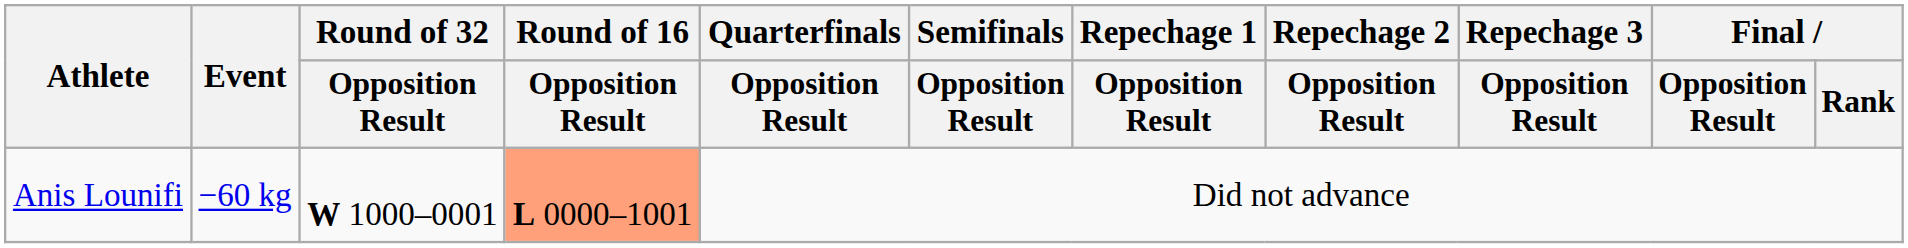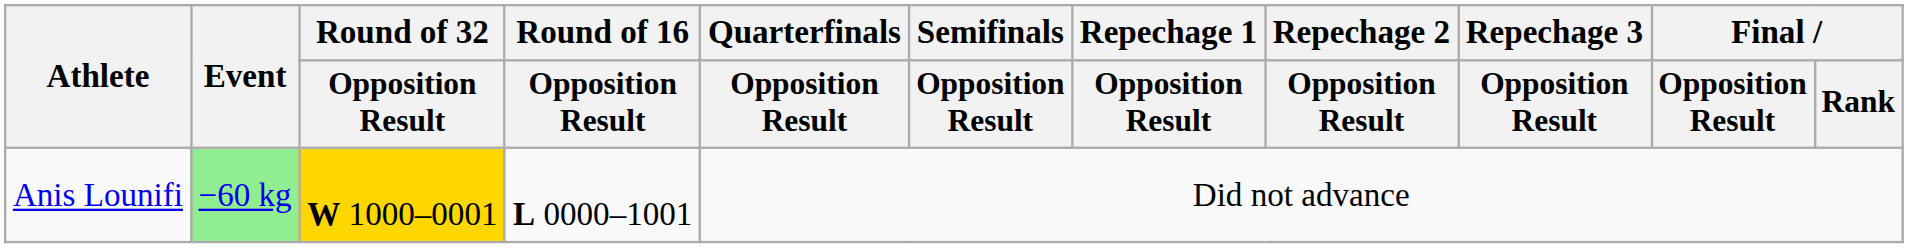(245, 194) no background -> (245, 194) lightgreen background
(402, 214) no background -> (402, 214) gold background
(603, 214) lightsalmon background -> (603, 214) no background
